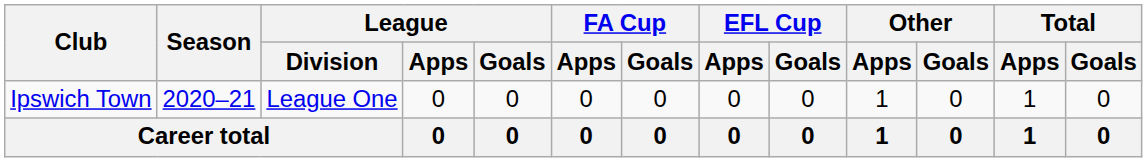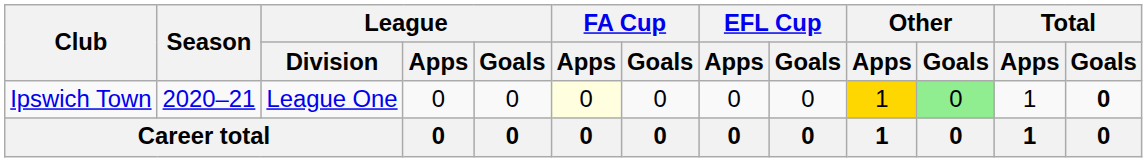(586, 99) no background -> (586, 99) lightyellow background
(882, 99) no background -> (882, 99) gold background
(956, 99) no background -> (956, 99) lightgreen background
(1104, 99) normal -> (1104, 99) bold
